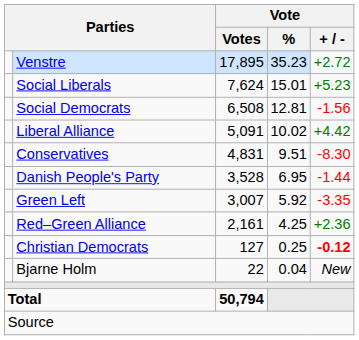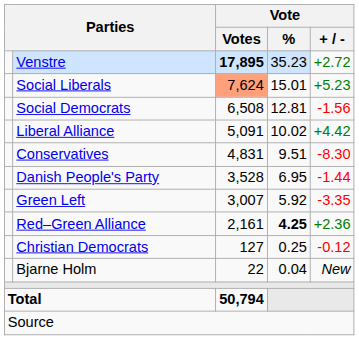(242, 62) normal -> (242, 62) bold
(246, 85) no background -> (246, 85) lightsalmon background
(293, 223) normal -> (293, 223) bold
(334, 246) bold -> (334, 246) normal
